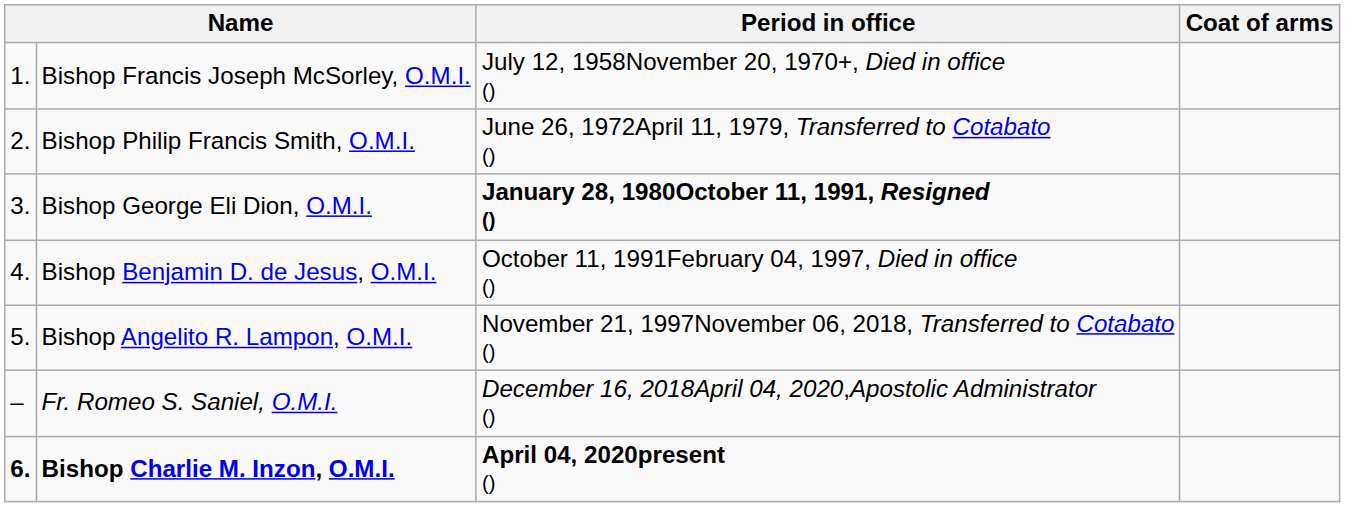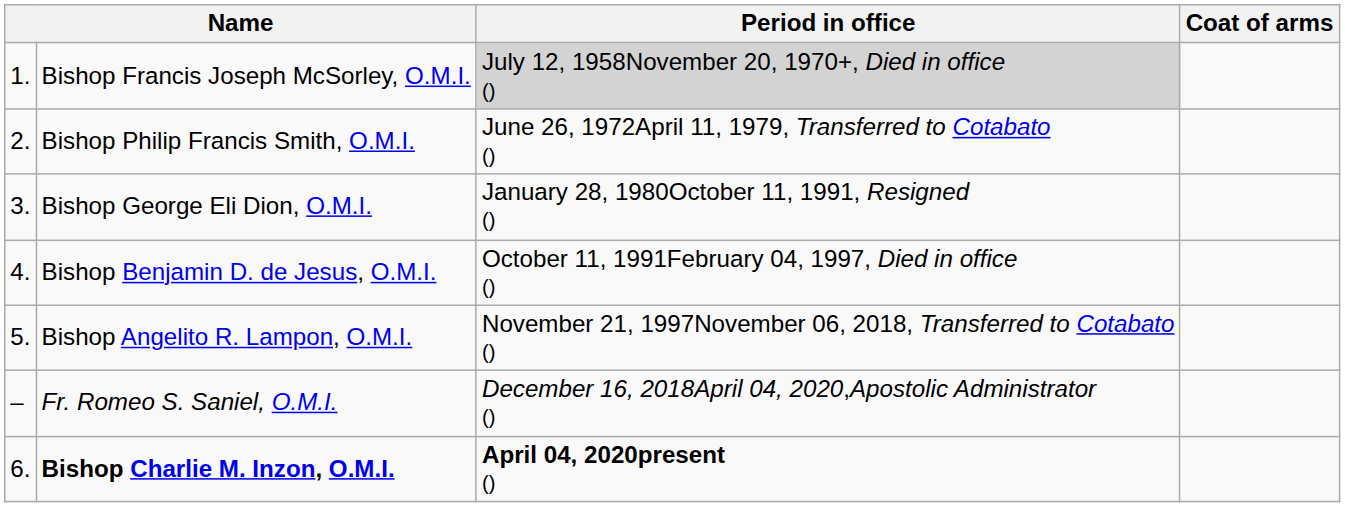(744, 75) no background -> (744, 75) lightgrey background
(736, 206) bold -> (726, 206) normal
(20, 468) bold -> (20, 468) normal
